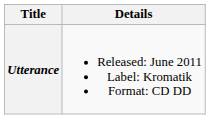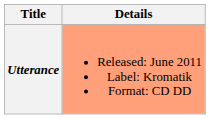(134, 76) no background -> (134, 76) lightsalmon background
